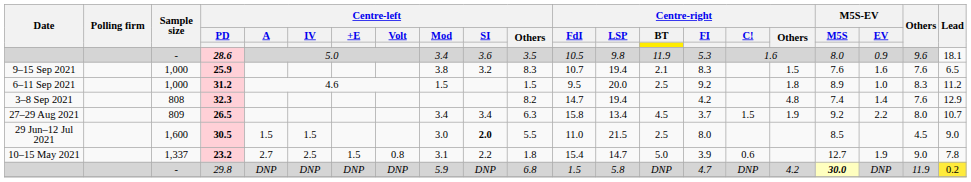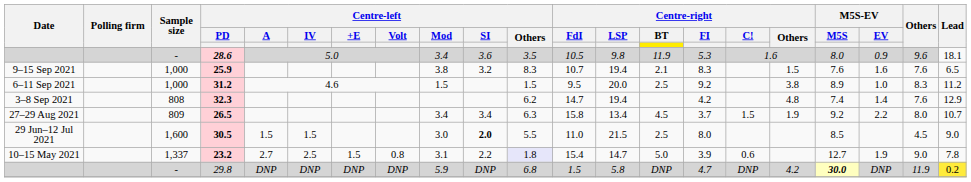(793, 84) 1.8 -> (793, 84) 3.8
(530, 99) 8.2 -> (530, 99) 6.2
(530, 154) no background -> (530, 154) lavender background
